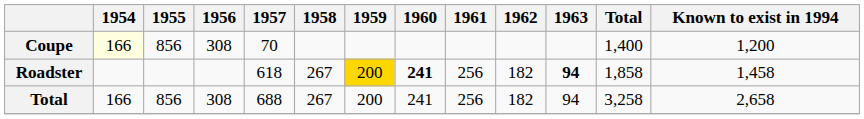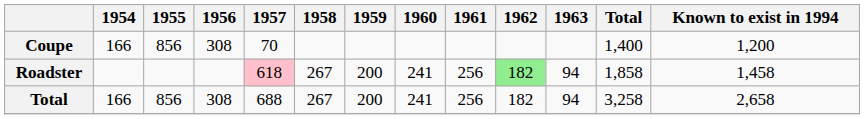(119, 45) lightyellow background -> (119, 45) no background
(269, 72) no background -> (269, 72) pink background
(370, 72) gold background -> (370, 72) no background
(420, 72) bold -> (420, 72) normal
(521, 72) no background -> (521, 72) lightgreen background
(571, 72) bold -> (571, 72) normal
